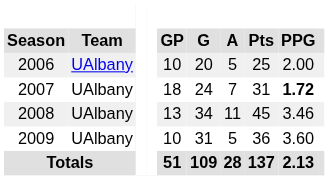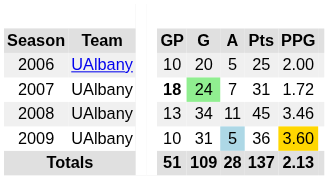(172, 89) normal -> (172, 89) bold
(204, 89) no background -> (204, 89) lightgreen background
(298, 89) bold -> (298, 89) normal
(233, 138) no background -> (233, 138) lightblue background
(298, 138) no background -> (298, 138) gold background
